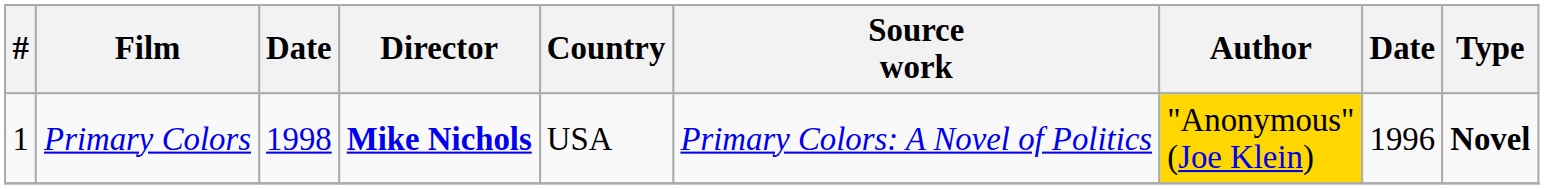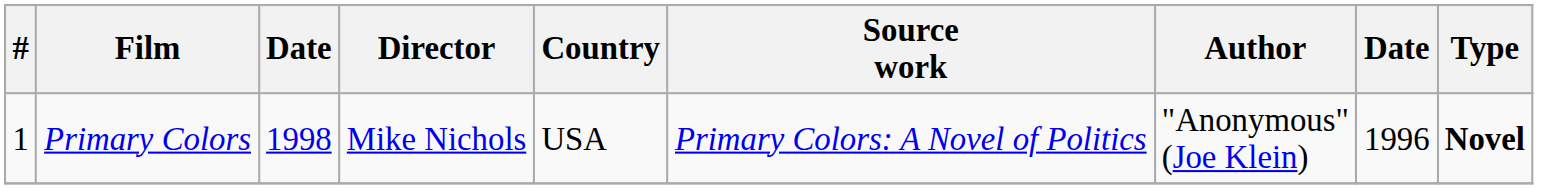(439, 137) bold -> (437, 137) normal
(1261, 137) gold background -> (1255, 137) no background
